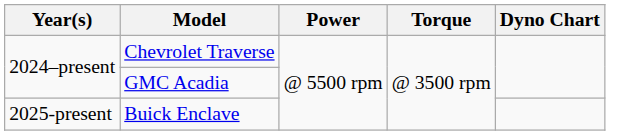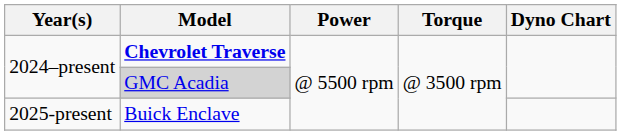(199, 51) normal -> (205, 51) bold
(176, 82) no background -> (176, 82) lightgrey background
